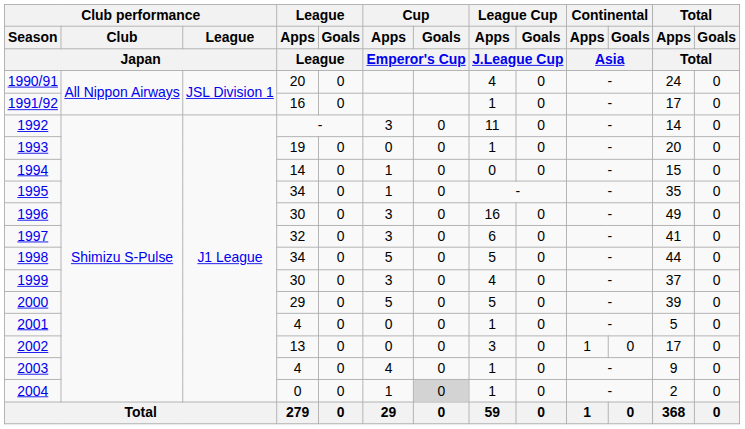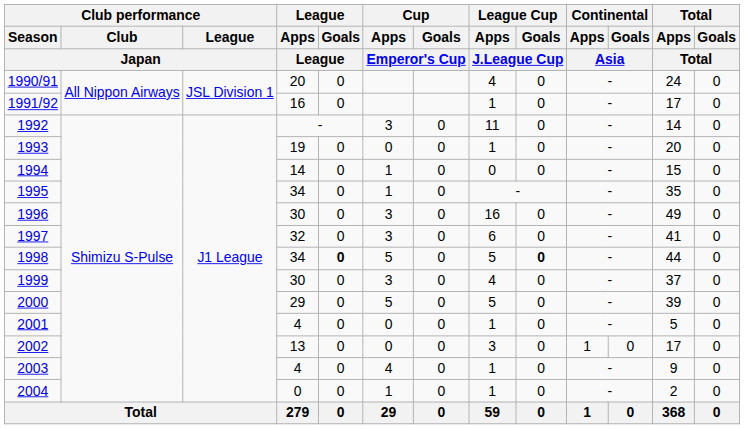(341, 258) normal -> (341, 258) bold
(541, 258) normal -> (541, 258) bold
(441, 390) lightgrey background -> (441, 390) no background
